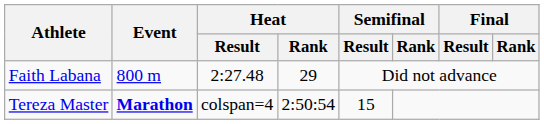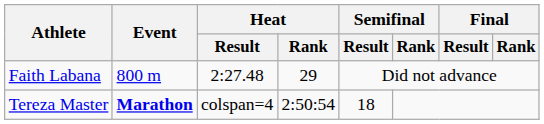(366, 104) 15 -> (366, 104) 18
